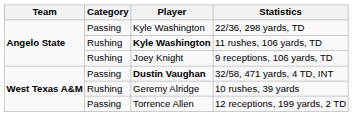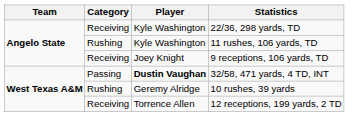(104, 27) Passing -> (108, 27) Receiving
(172, 43) bold -> (169, 43) normal
(105, 58) Rushing -> (108, 58) Receiving
(104, 104) Passing -> (108, 104) Receiving
